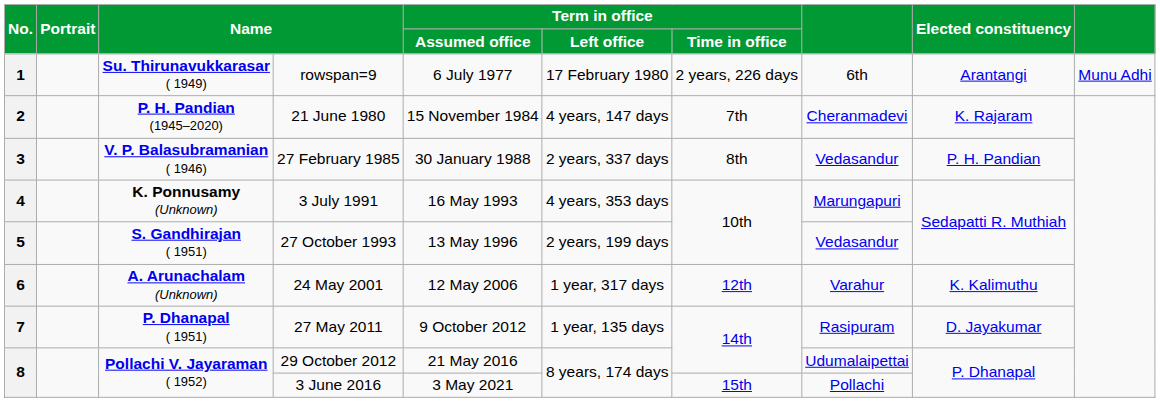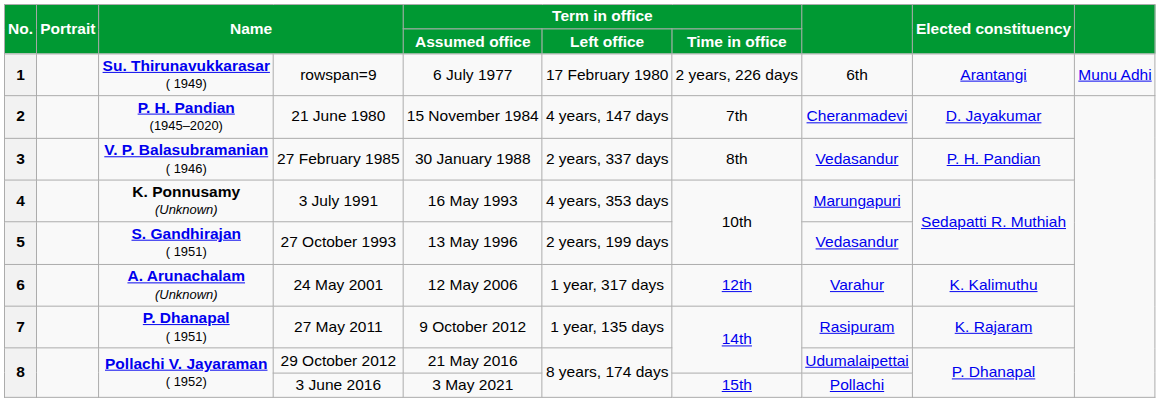(994, 116) K. Rajaram -> (994, 116) D. Jayakumar
(994, 327) D. Jayakumar -> (994, 327) K. Rajaram
